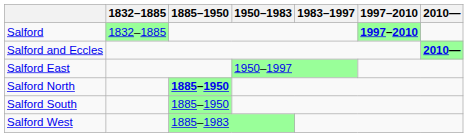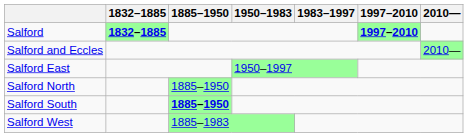(137, 31) normal -> (137, 31) bold
(442, 50) bold -> (442, 50) normal
(200, 86) bold -> (200, 86) normal
(200, 104) normal -> (200, 104) bold
